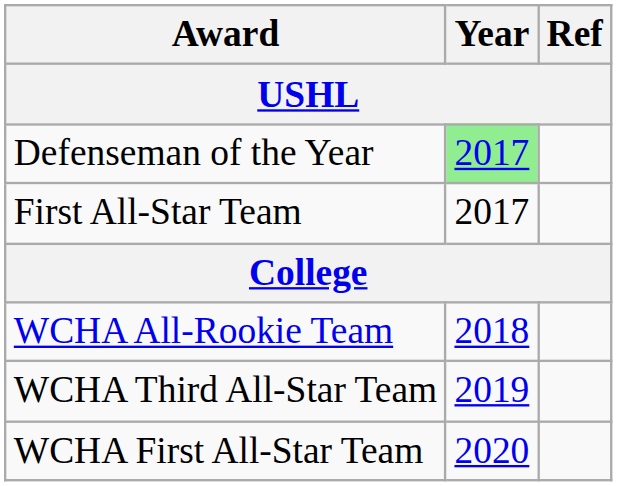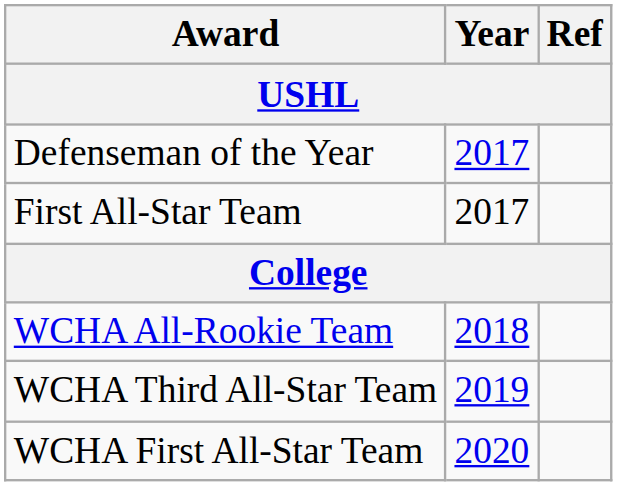(492, 152) lightgreen background -> (492, 152) no background
